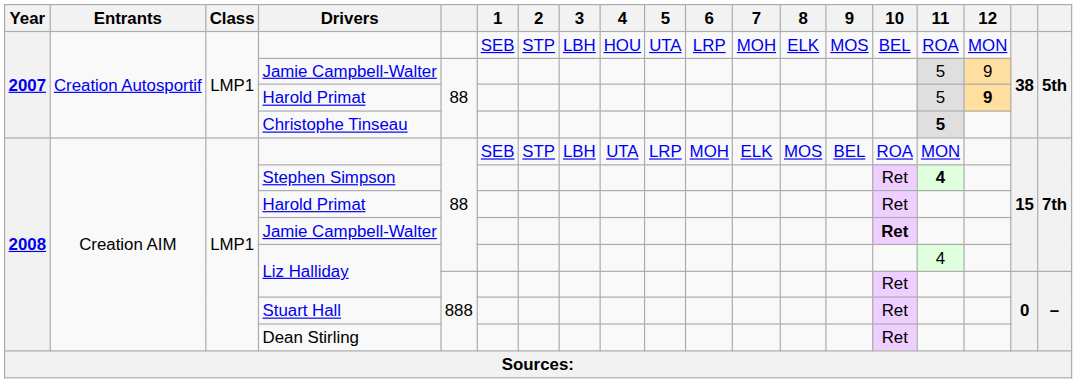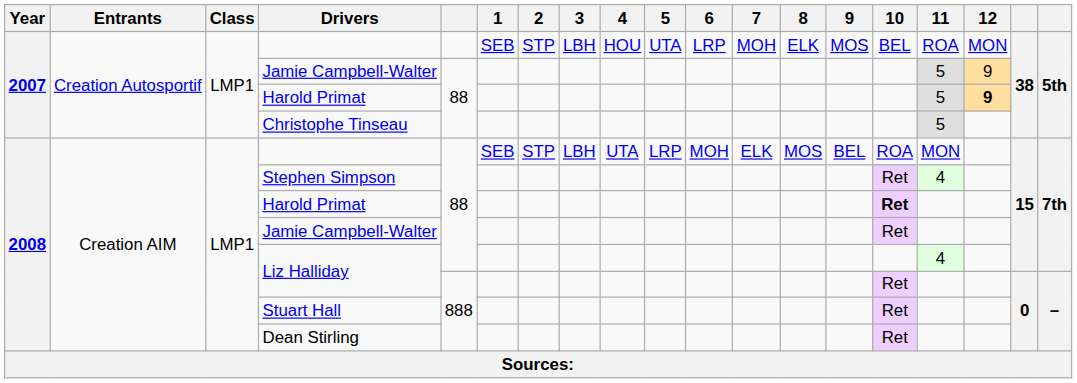(941, 125) bold -> (941, 125) normal
(941, 178) bold -> (941, 178) normal
(895, 205) normal -> (895, 205) bold
(895, 231) bold -> (895, 231) normal
